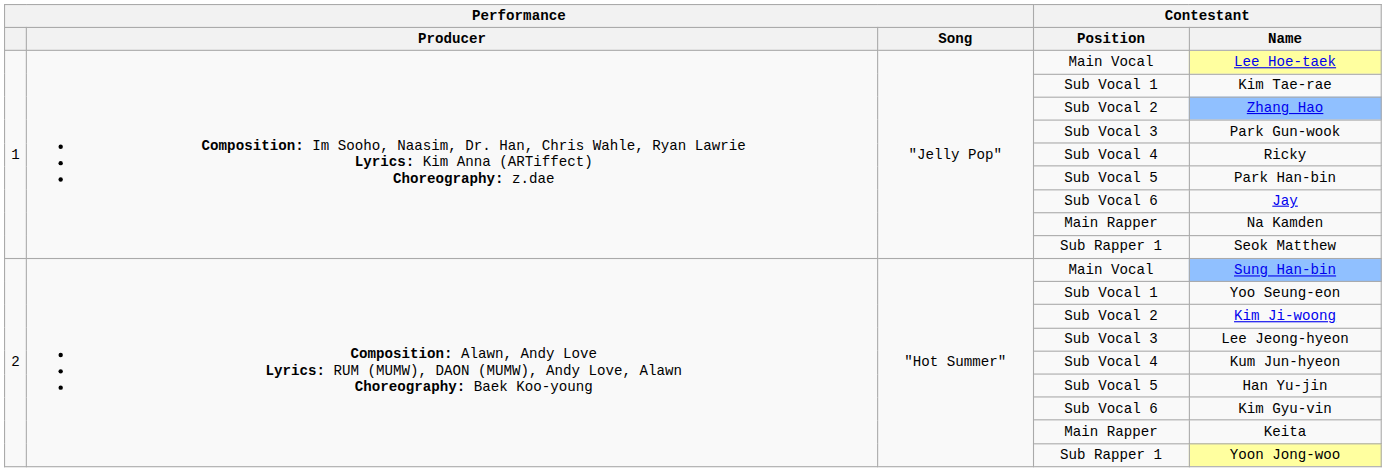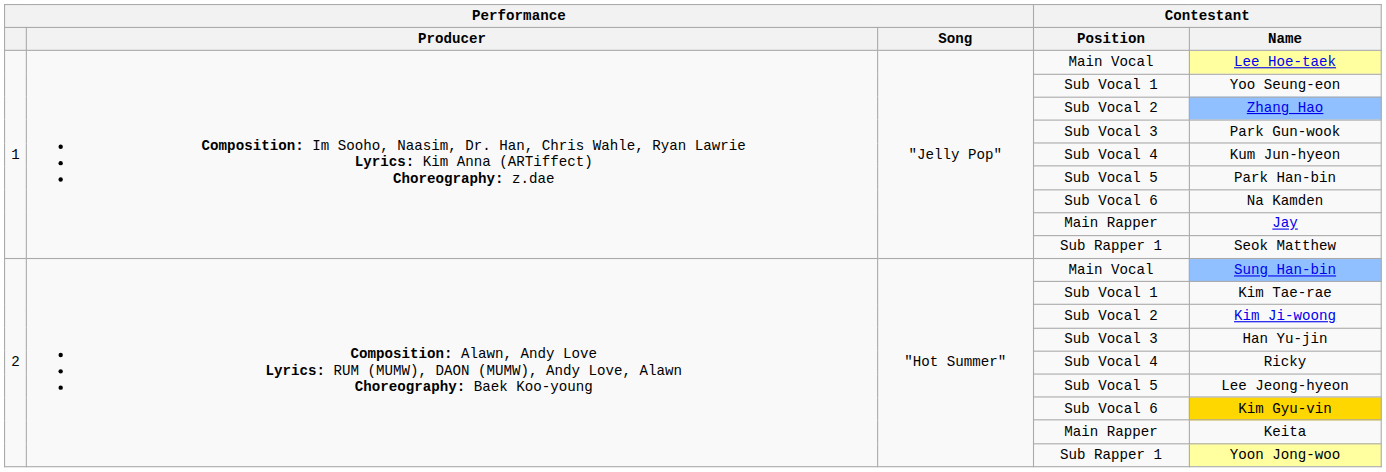(1285, 85) Kim Tae-rae -> (1285, 85) Yoo Seung-eon
(1285, 155) Ricky -> (1285, 155) Kum Jun-hyeon
(1285, 201) Jay -> (1285, 201) Na Kamden
(1285, 224) Na Kamden -> (1285, 224) Jay
(1285, 293) Yoo Seung-eon -> (1285, 293) Kim Tae-rae
(1285, 339) Lee Jeong-hyeon -> (1285, 339) Han Yu-jin
(1285, 363) Kum Jun-hyeon -> (1285, 363) Ricky
(1285, 386) Han Yu-jin -> (1285, 386) Lee Jeong-hyeon
(1285, 409) no background -> (1285, 409) gold background
